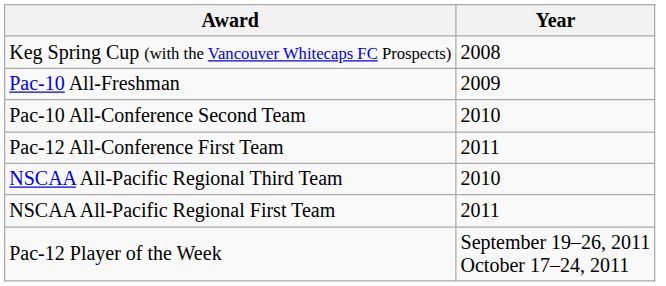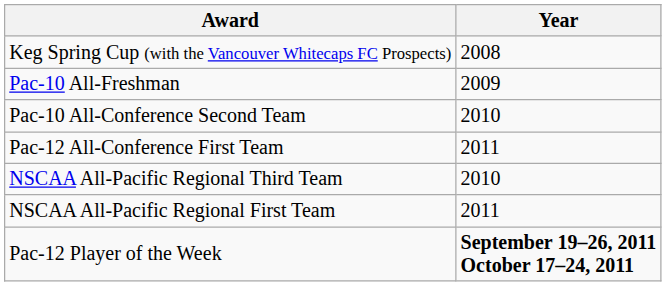(555, 253) normal -> (558, 253) bold
